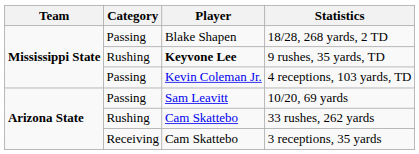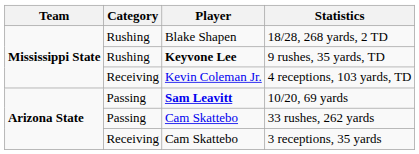(126, 36) Passing -> (128, 36) Rushing
(126, 77) Passing -> (133, 77) Receiving
(196, 97) normal -> (199, 97) bold
(128, 118) Rushing -> (126, 118) Passing
